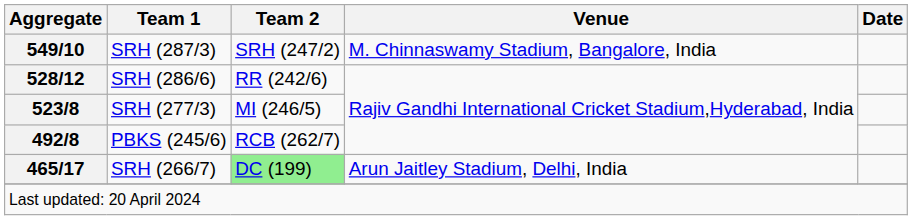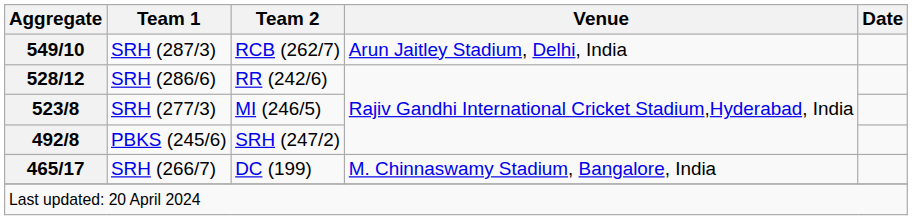(288, 49) SRH (247/2) -> (288, 49) RCB (262/7)
(532, 49) M. Chinnaswamy Stadium, Bangalore, India -> (488, 49) Arun Jaitley Stadium, Delhi, India
(288, 139) RCB (262/7) -> (288, 139) SRH (247/2)
(273, 169) lightgreen background -> (273, 169) no background
(488, 169) Arun Jaitley Stadium, Delhi, India -> (532, 169) M. Chinnaswamy Stadium, Bangalore, India
